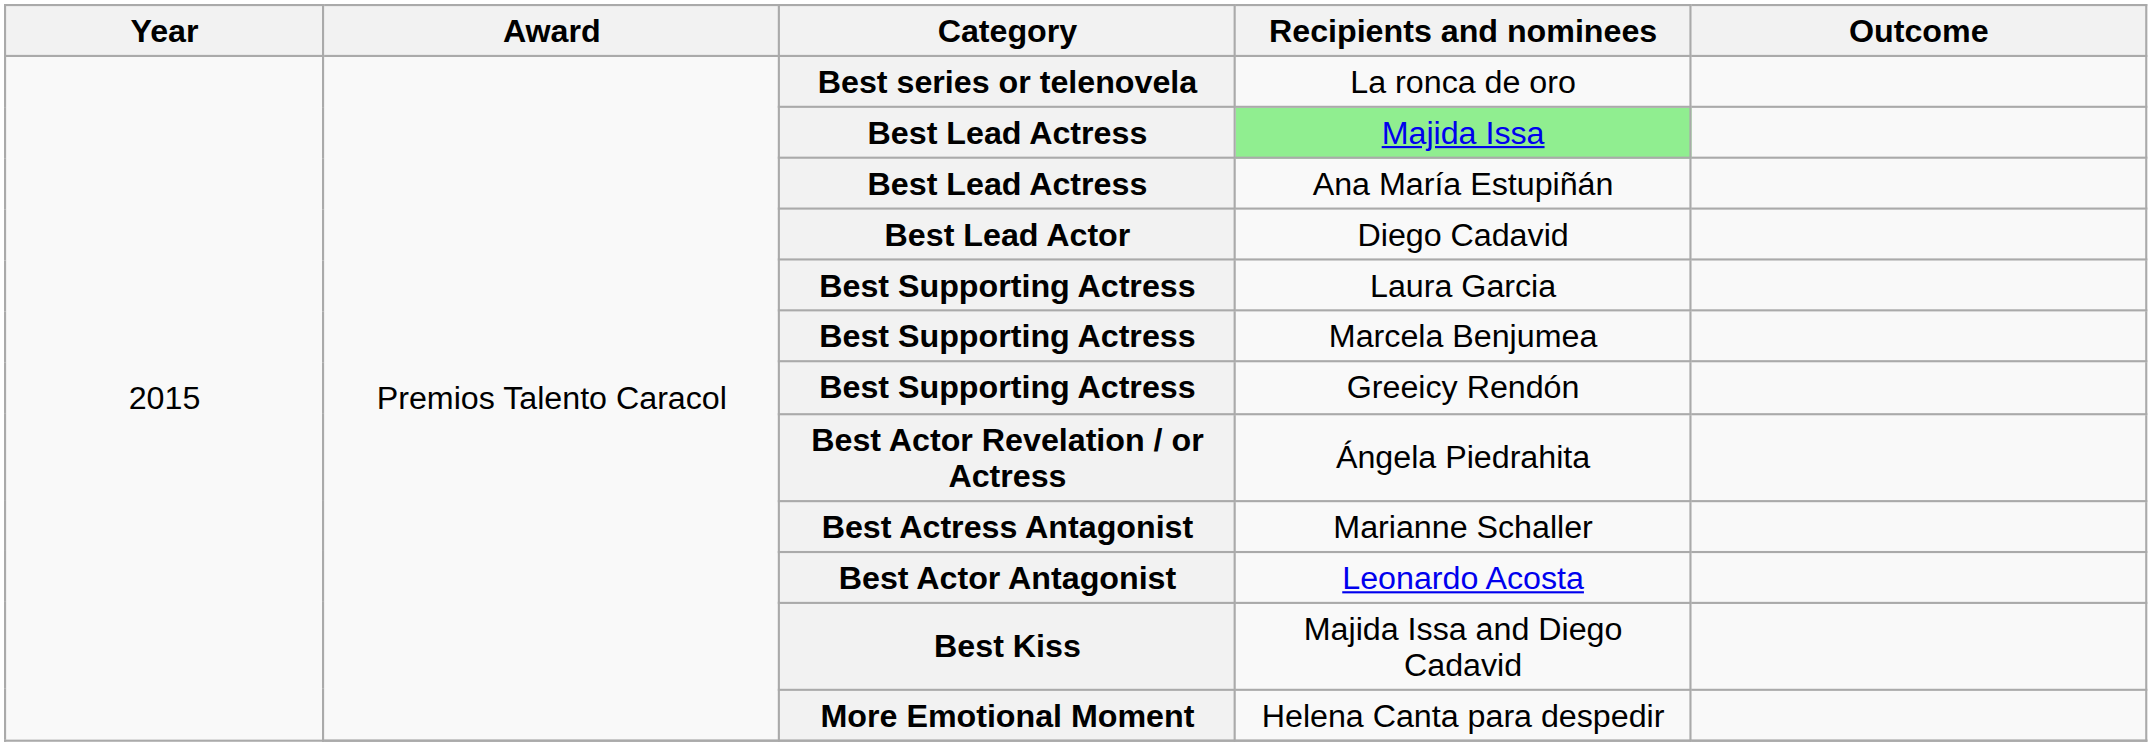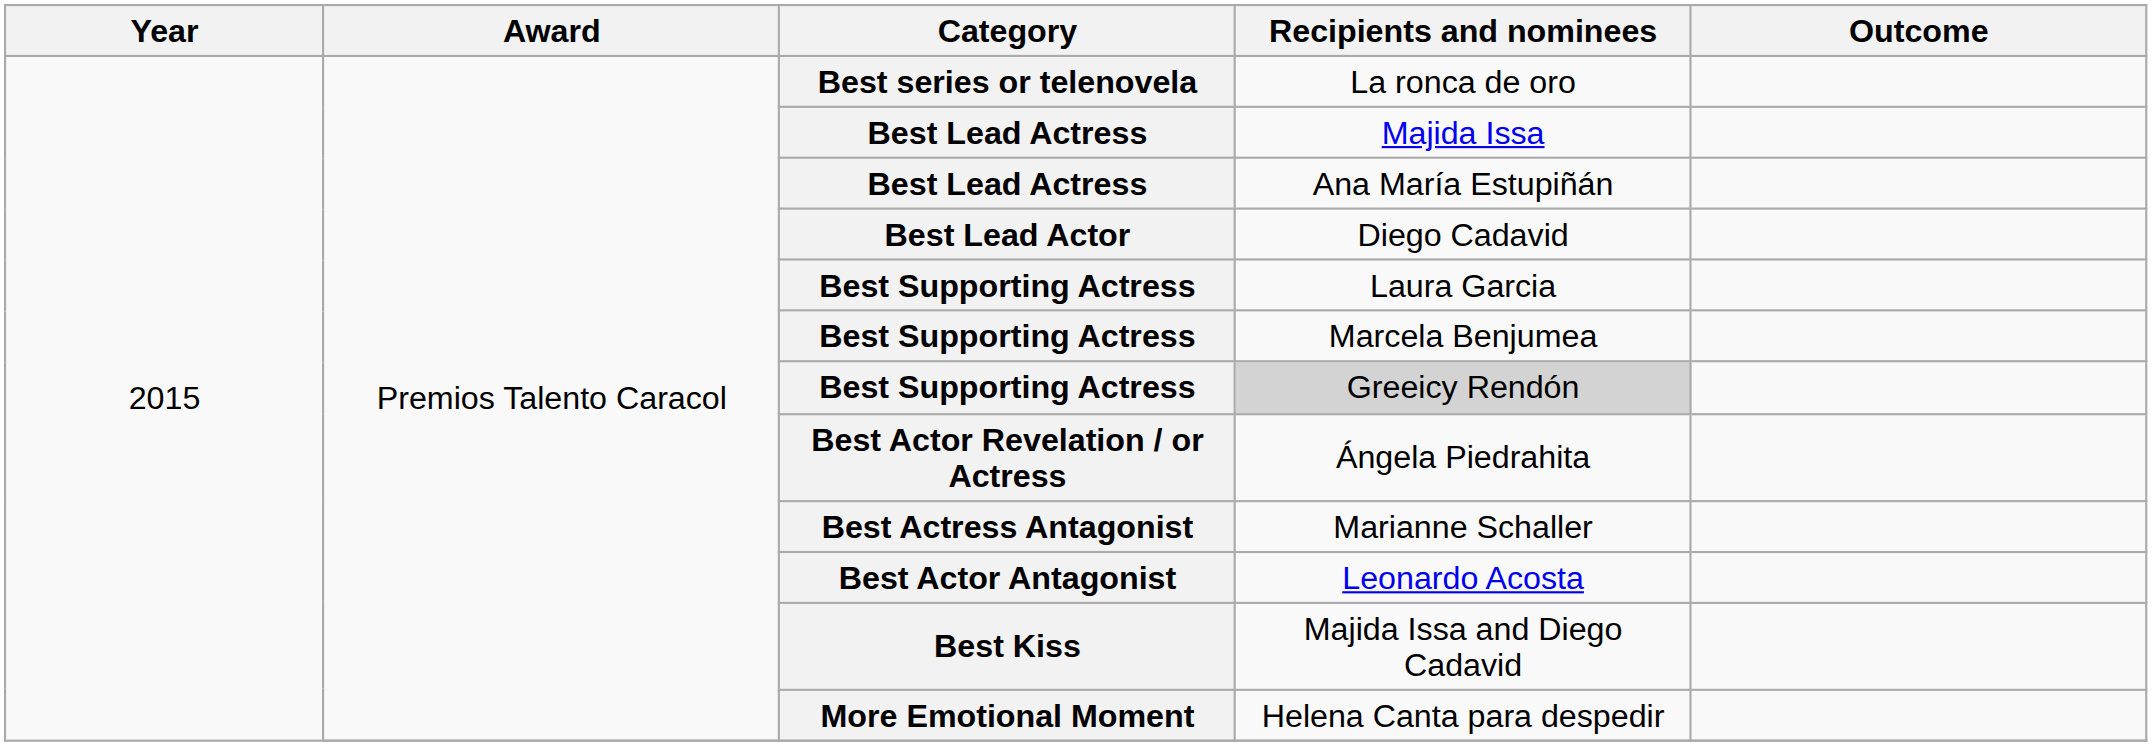(1463, 133) lightgreen background -> (1463, 133) no background
(1463, 388) no background -> (1463, 388) lightgrey background
